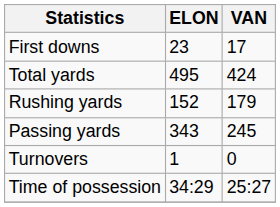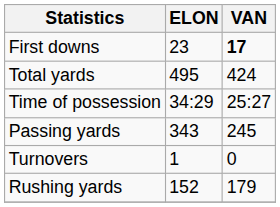(237, 46) normal -> (237, 46) bold
rows swapped: (65, 103) <-> (85, 187)
